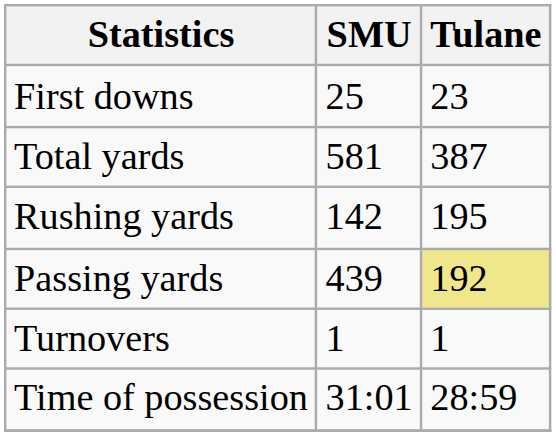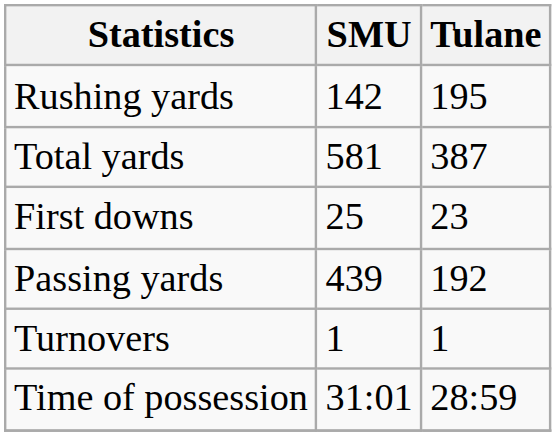rows swapped: (104, 95) <-> (124, 216)
(459, 277) khaki background -> (459, 277) no background
